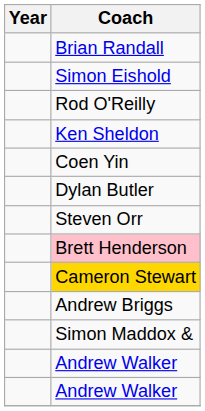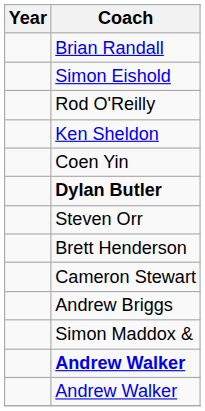(105, 190) normal -> (109, 190) bold
(121, 248) pink background -> (121, 248) no background
(126, 276) gold background -> (126, 276) no background
(116, 362) normal -> (120, 362) bold
